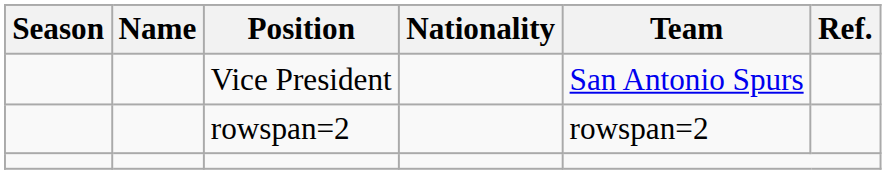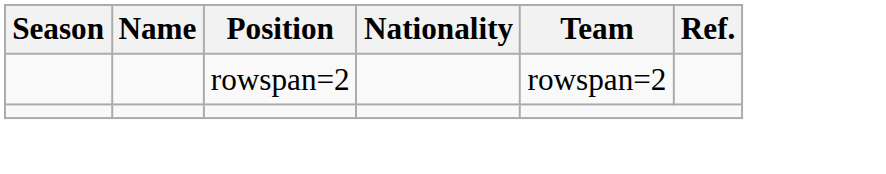- row: (301, 78)
